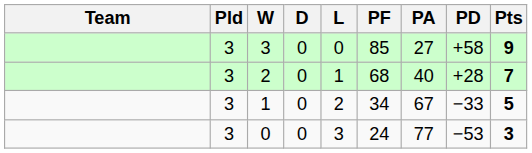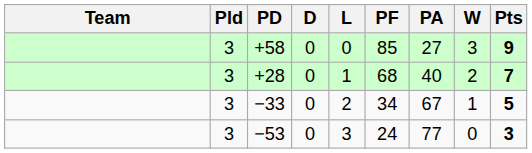columns swapped: (266, 18) <-> (468, 18)
